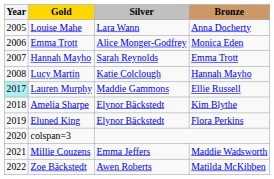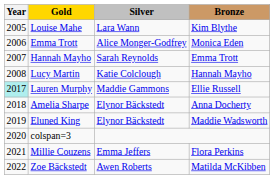(221, 27) Anna Docherty -> (214, 27) Kim Blythe
(214, 105) Kim Blythe -> (221, 105) Anna Docherty
(217, 120) Flora Perkins -> (229, 120) Maddie Wadsworth
(229, 151) Maddie Wadsworth -> (217, 151) Flora Perkins
